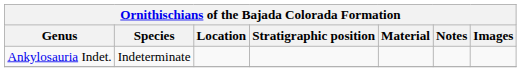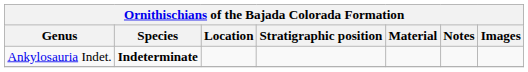(154, 56) normal -> (158, 56) bold
